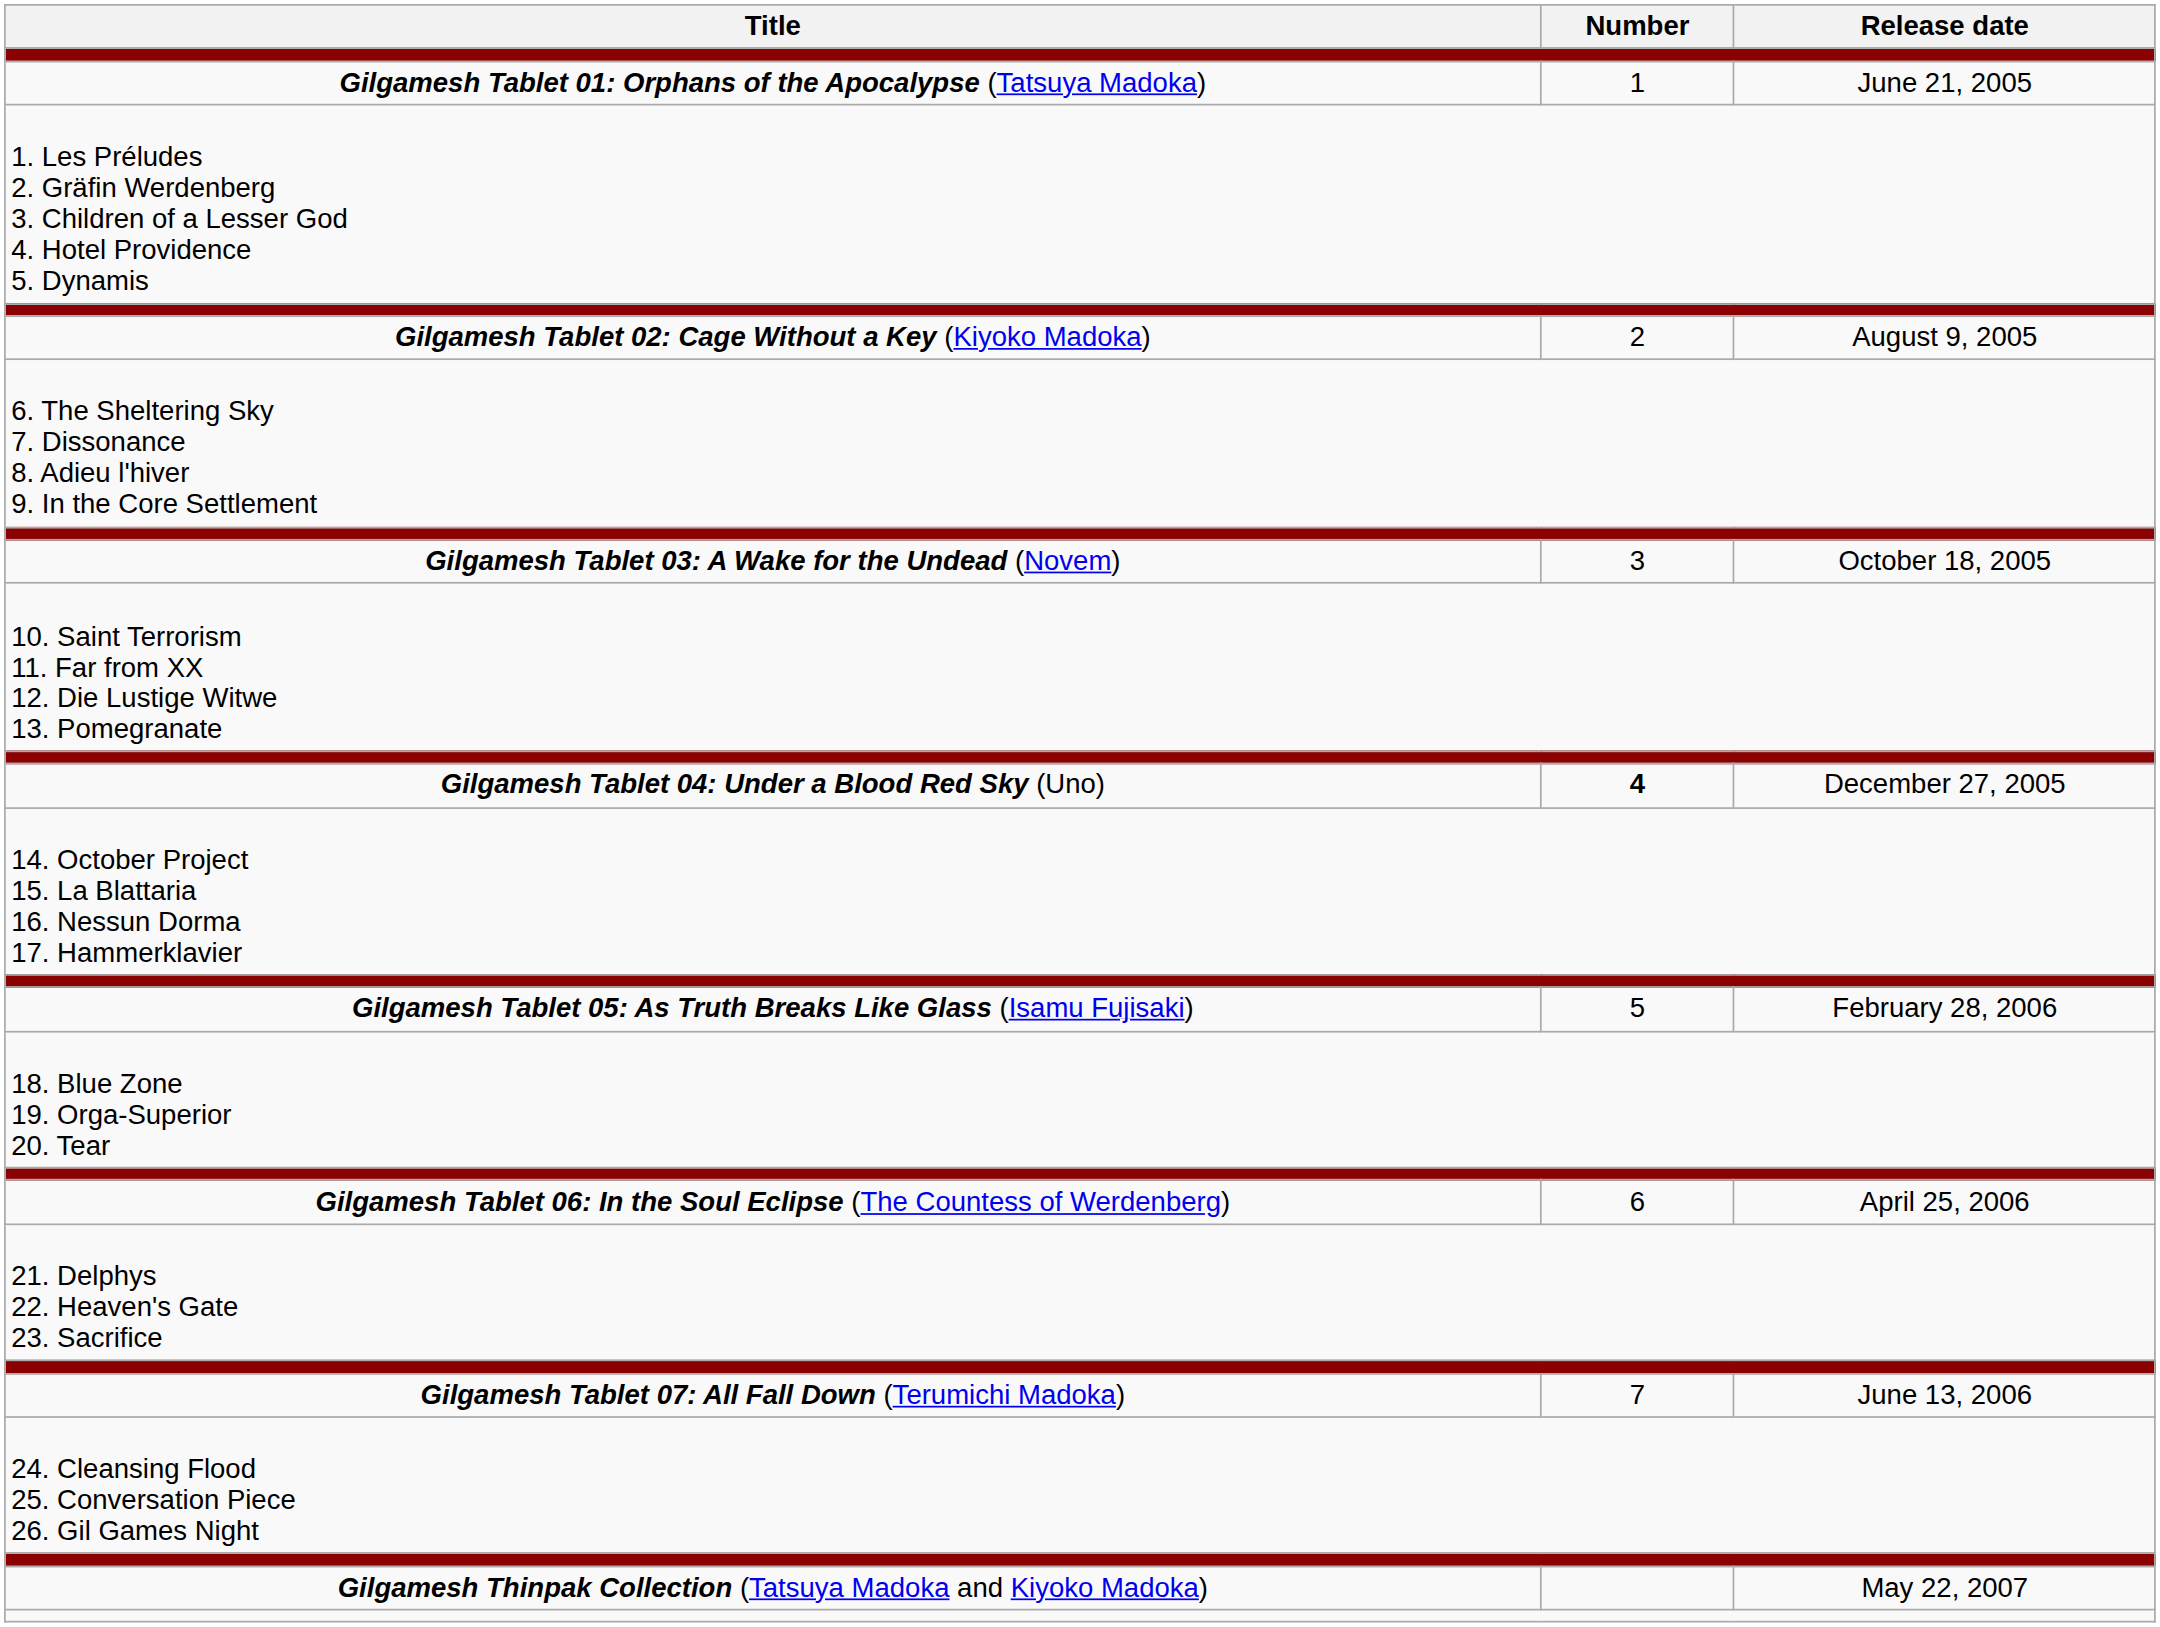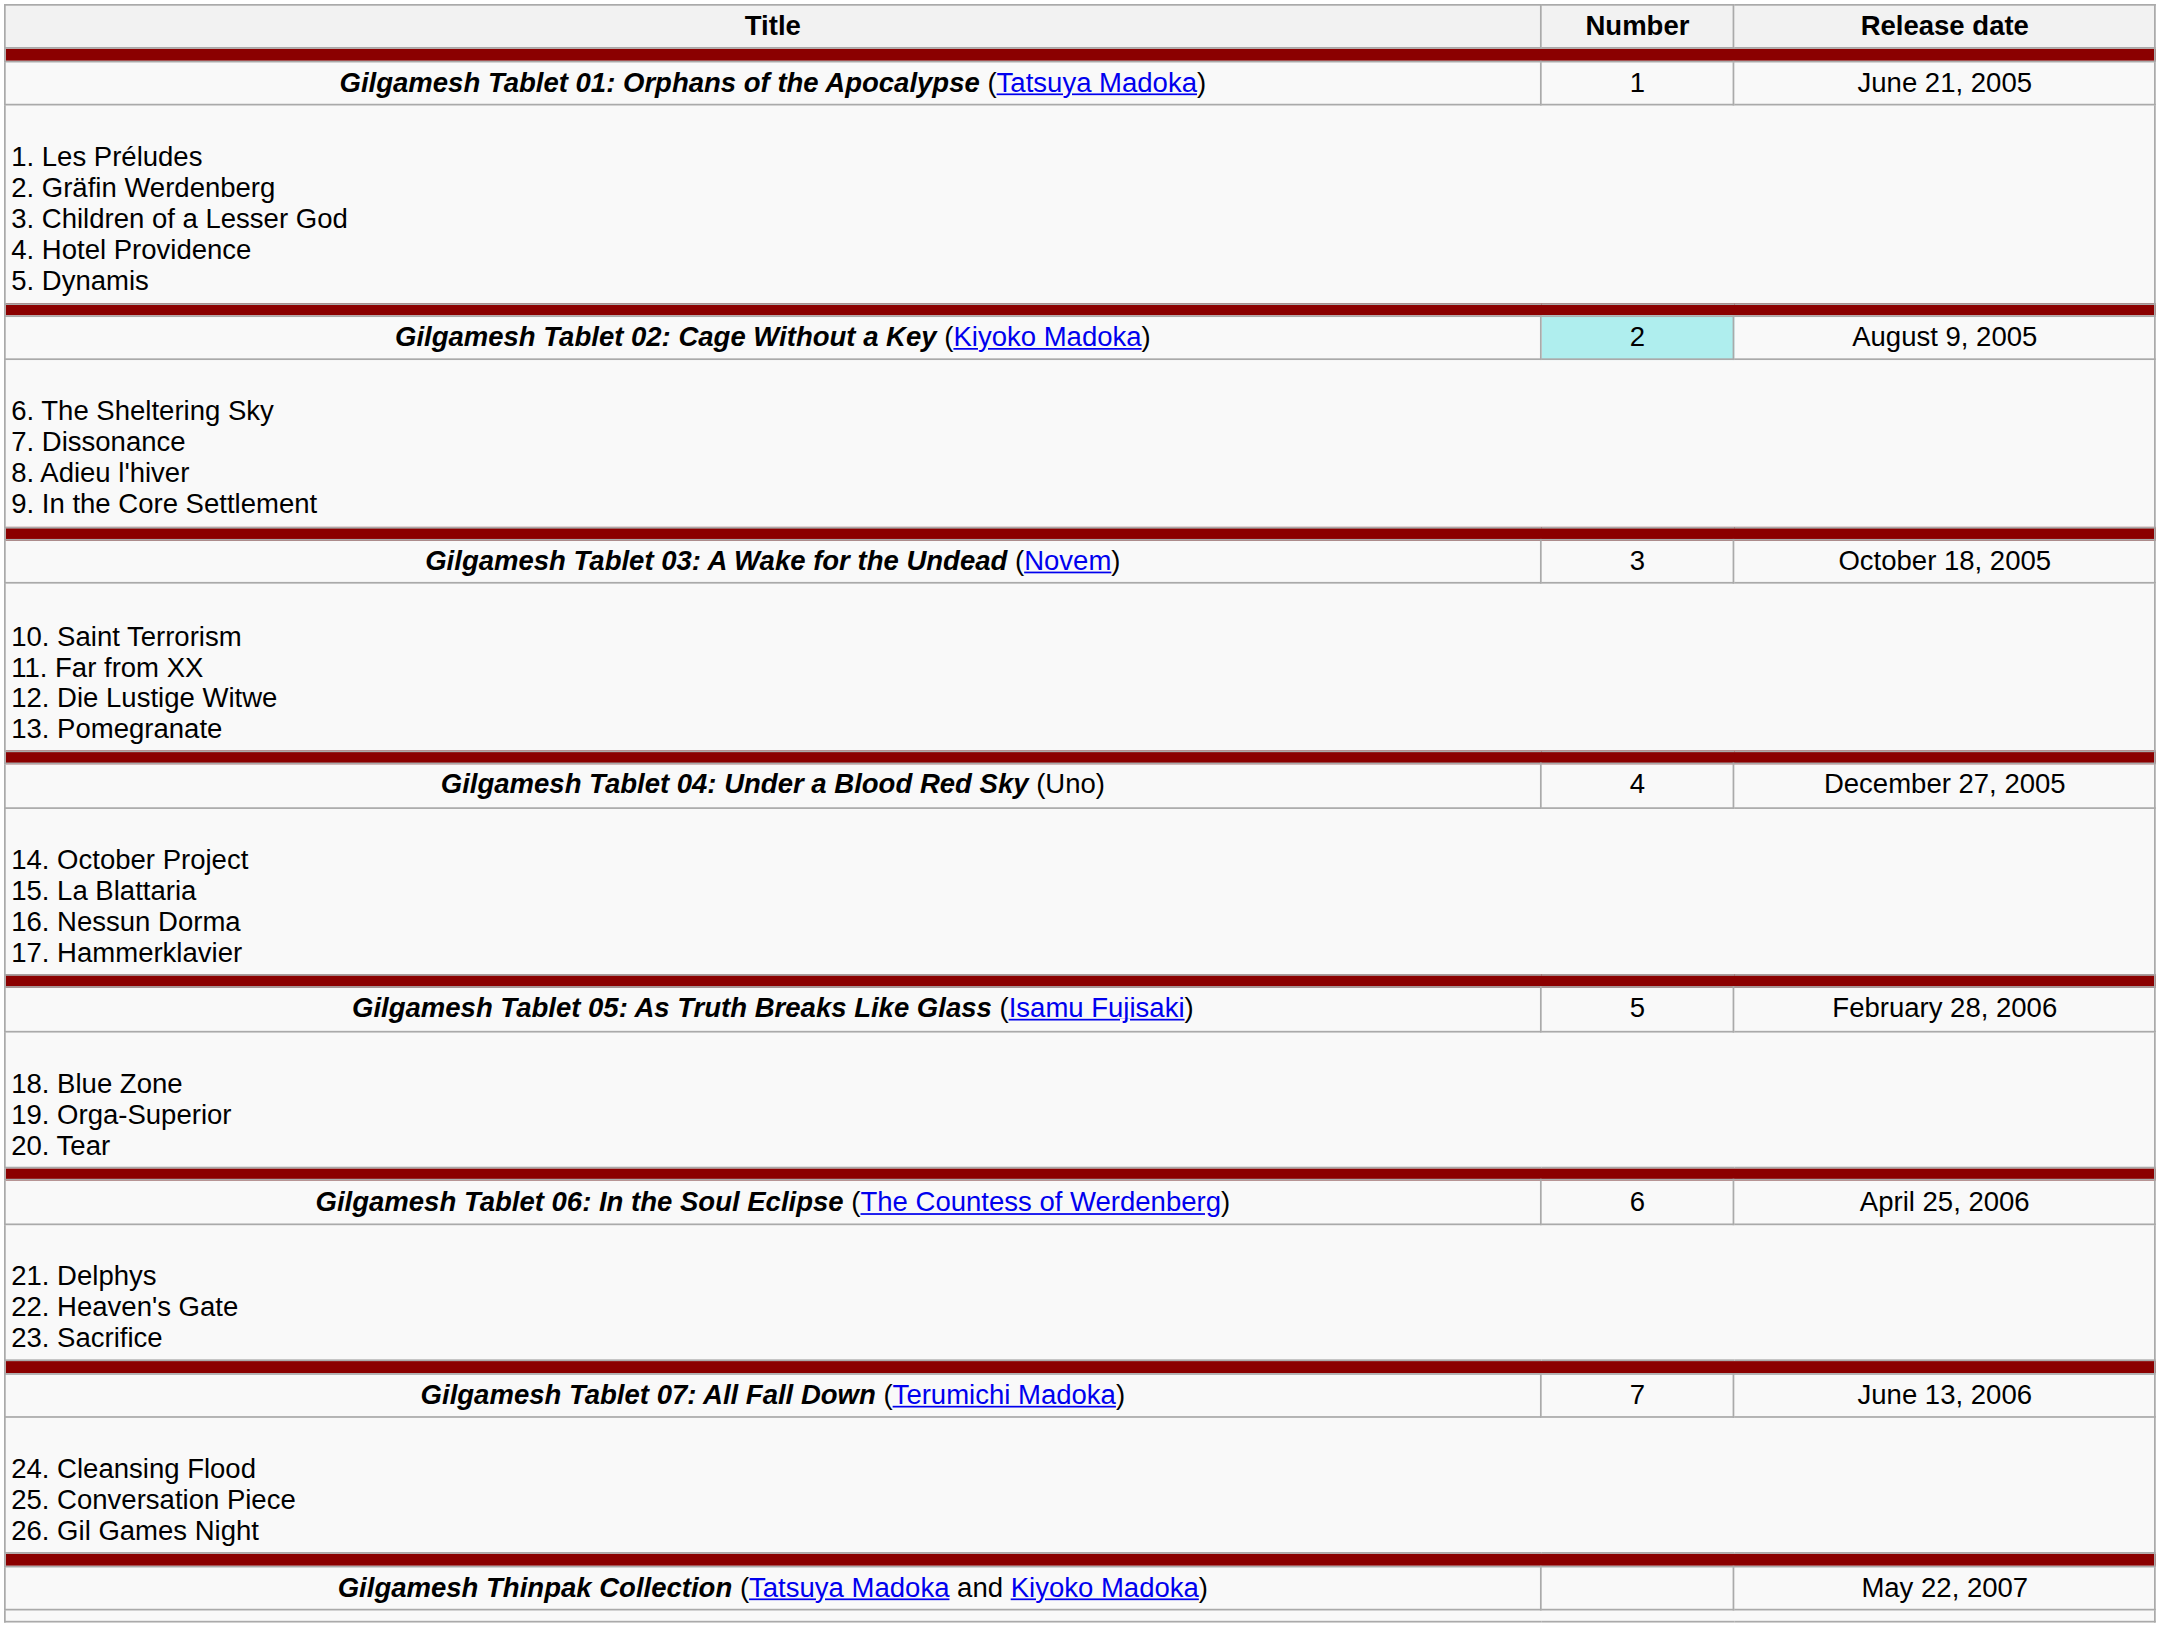(1637, 337) no background -> (1637, 337) paleturquoise background
(1637, 785) bold -> (1637, 785) normal
